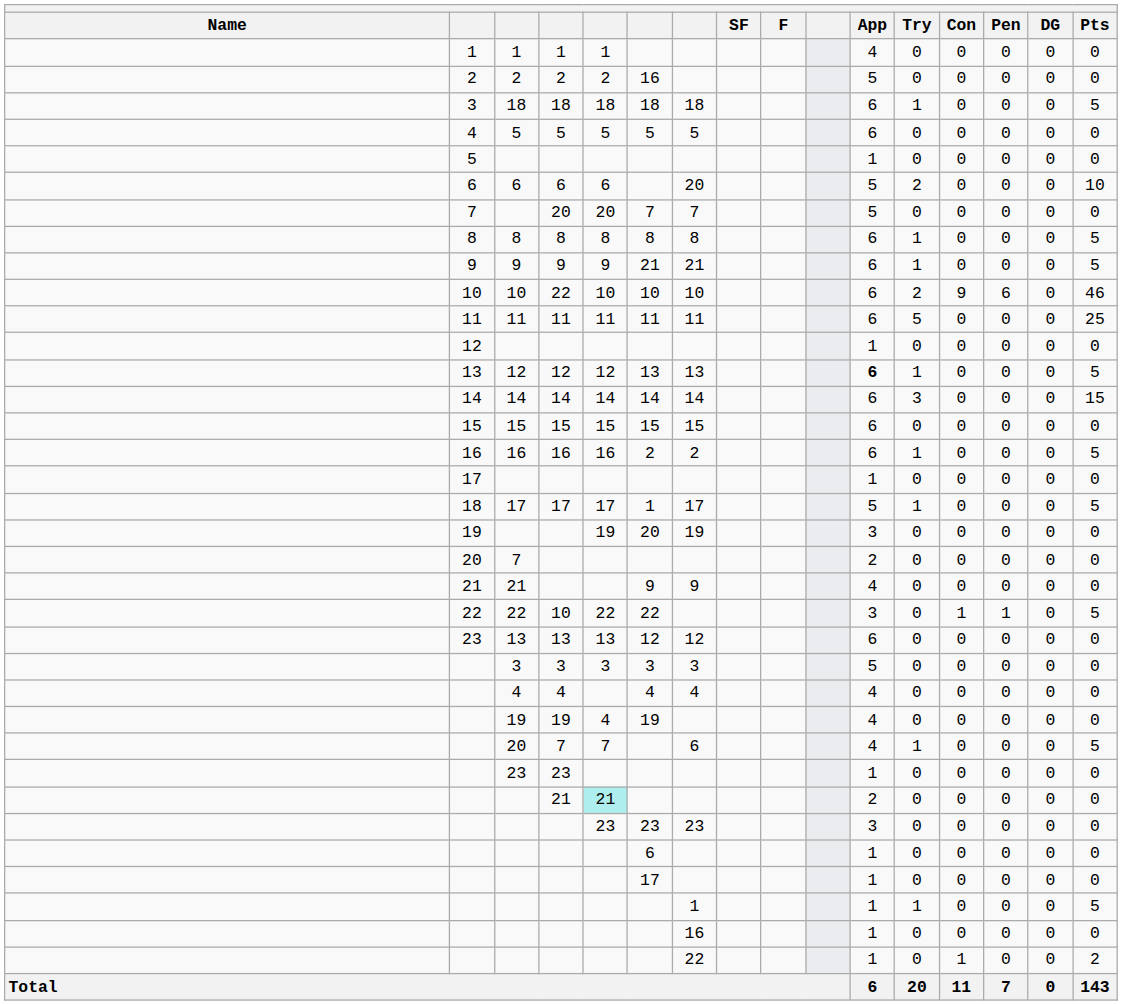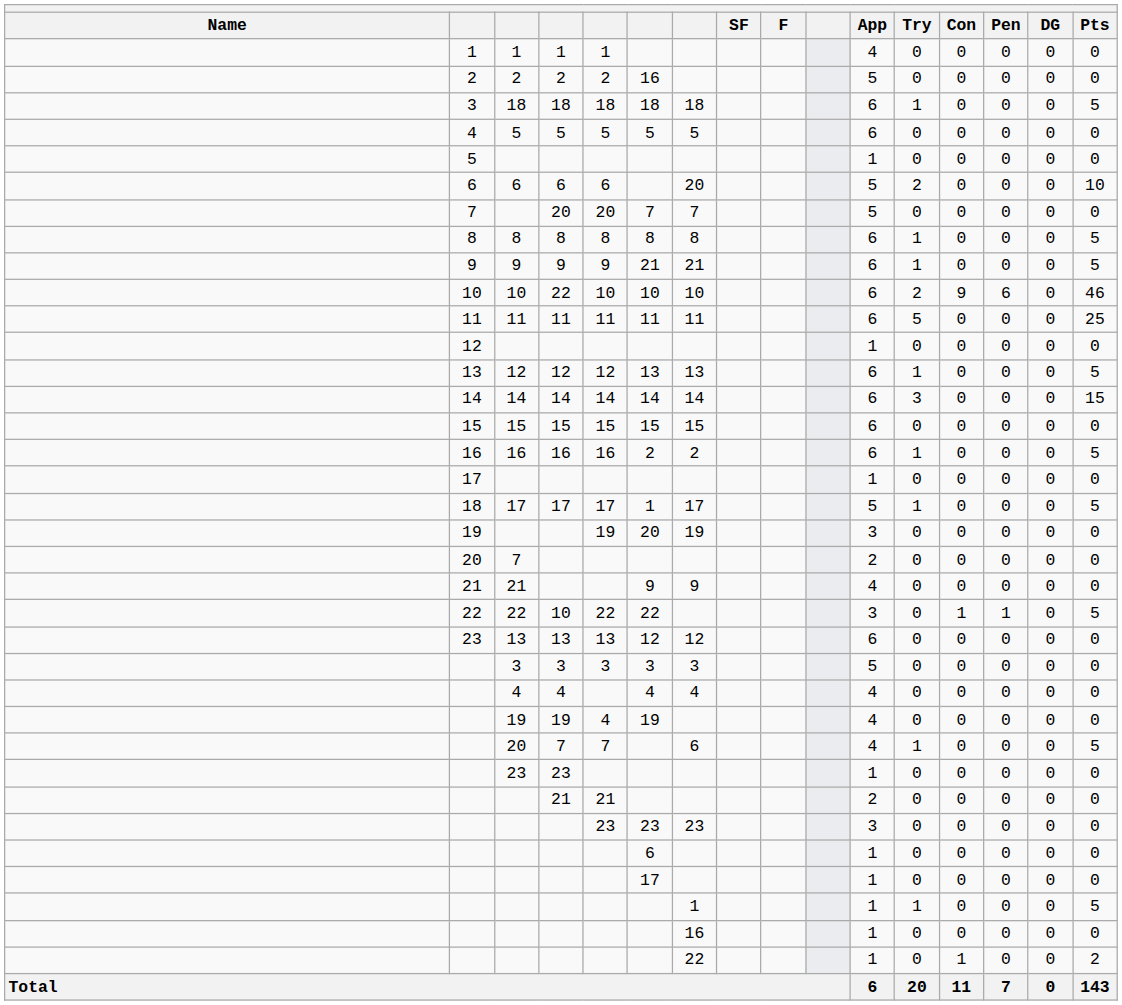(872, 373) bold -> (872, 373) normal
(605, 800) paleturquoise background -> (605, 800) no background
